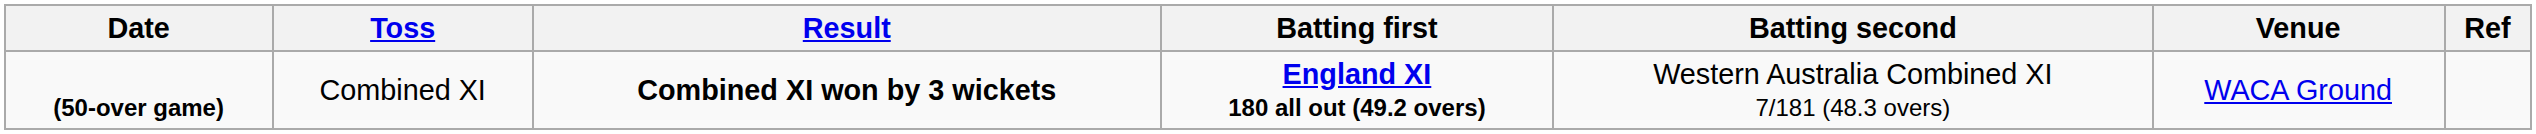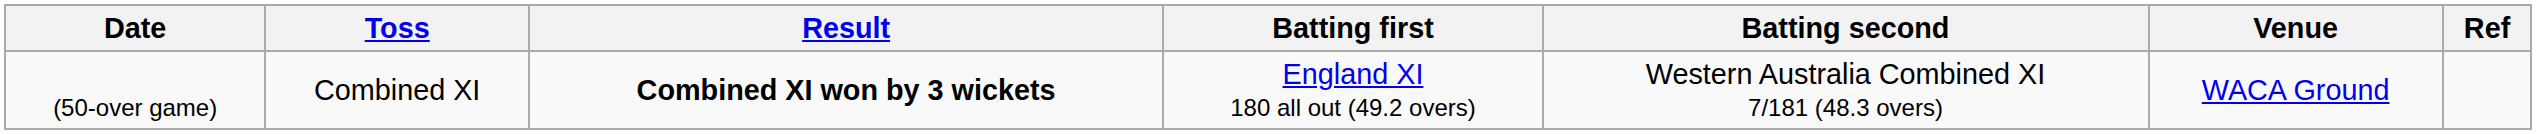(139, 106) bold -> (135, 108) normal
(1357, 90) bold -> (1353, 90) normal
